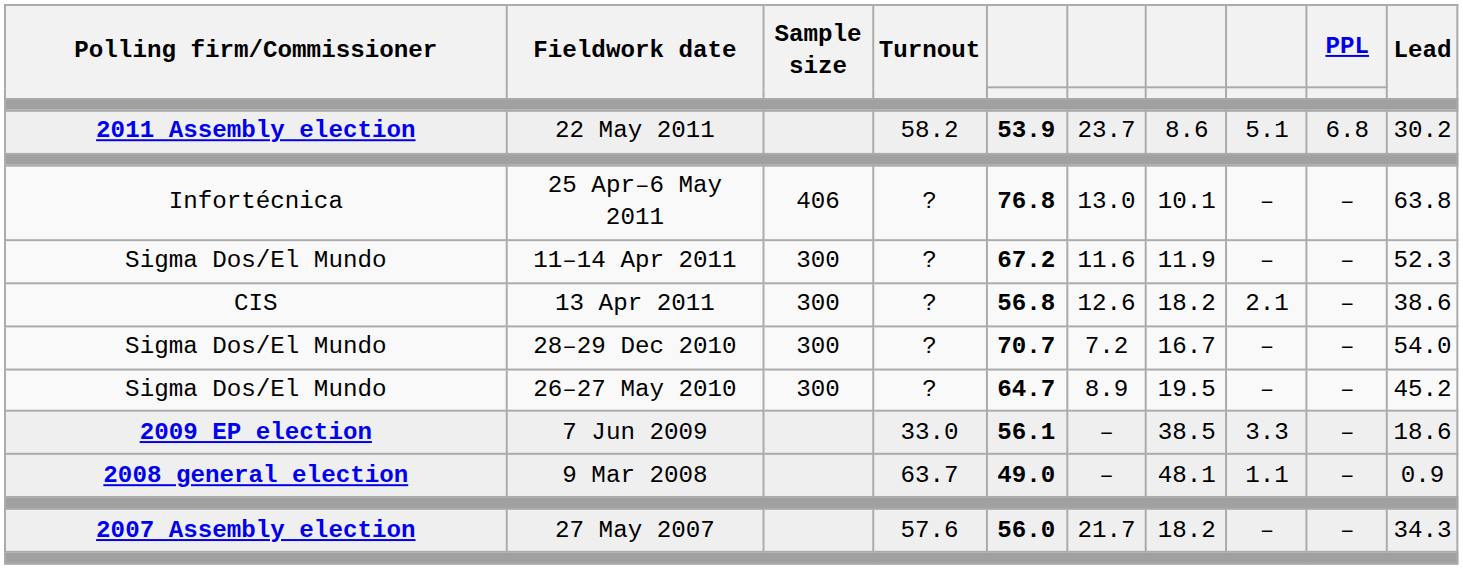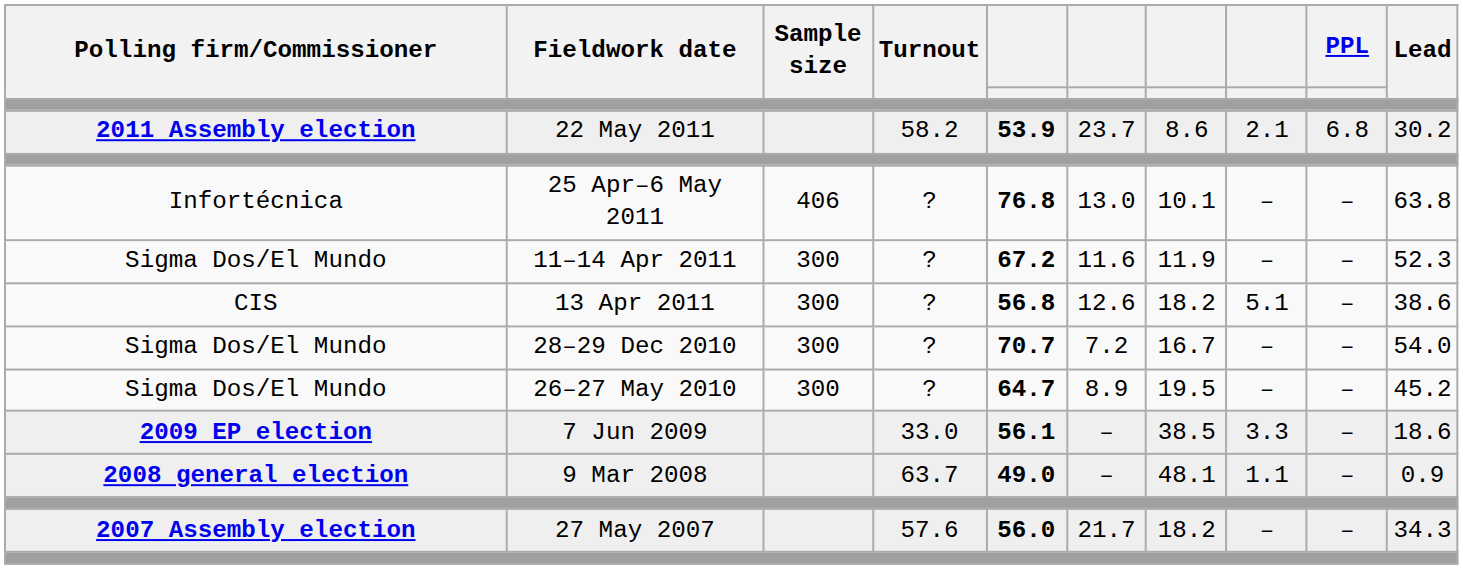(1267, 132) 5.1 -> (1267, 132) 2.1
(1267, 304) 2.1 -> (1267, 304) 5.1
